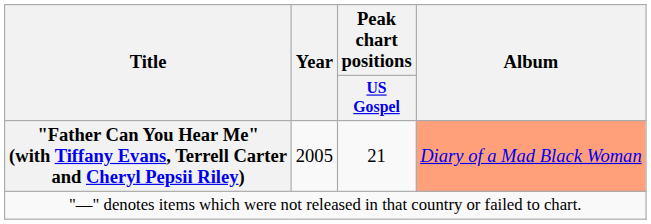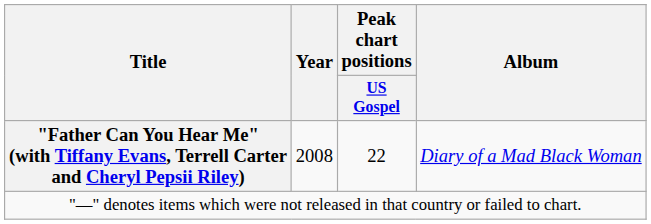(314, 155) 2005 -> (314, 155) 2008
(377, 155) 21 -> (377, 155) 22
(531, 155) lightsalmon background -> (531, 155) no background
